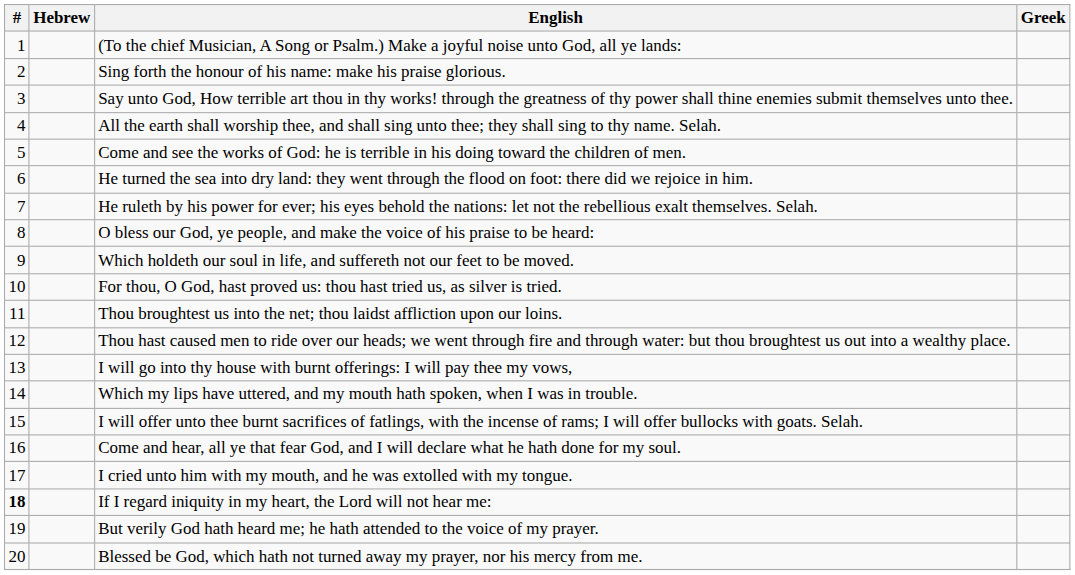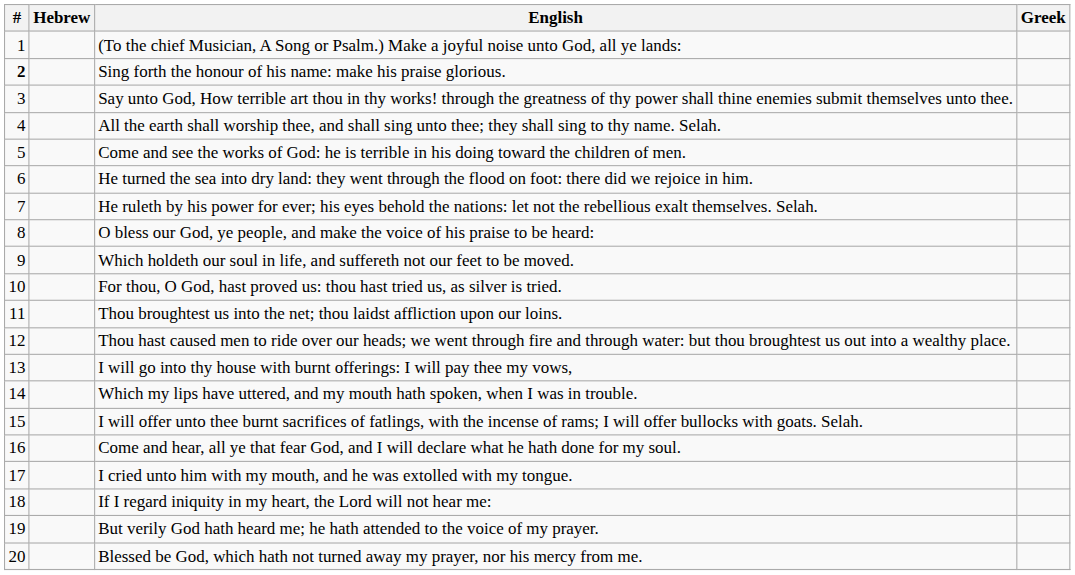(21, 71) normal -> (21, 71) bold
(17, 502) bold -> (17, 502) normal
